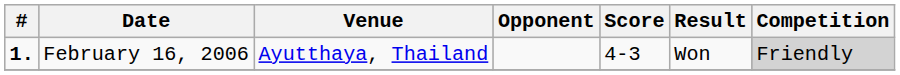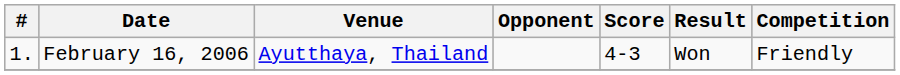(22, 54) bold -> (22, 54) normal
(805, 54) lightgrey background -> (805, 54) no background
